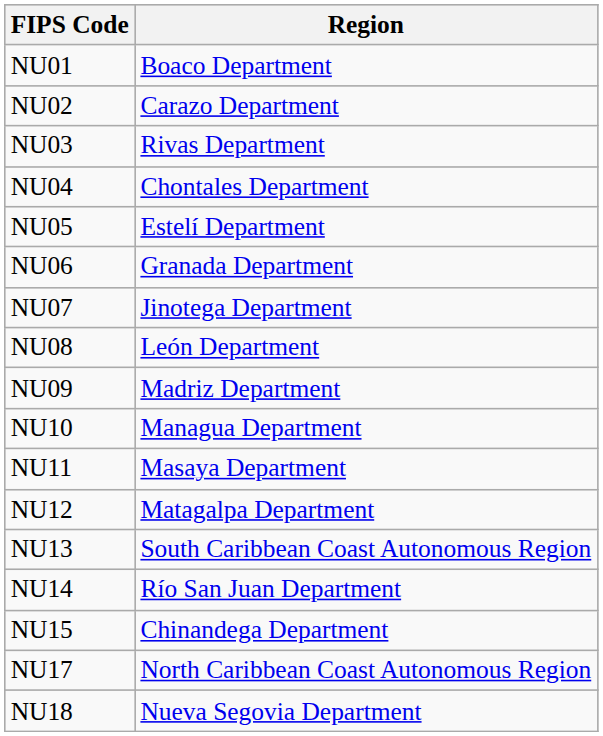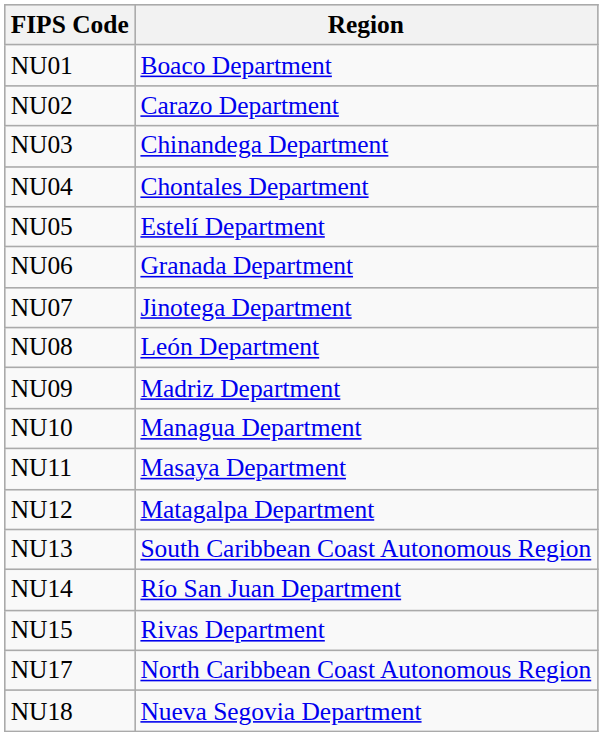(233, 145) Rivas Department -> (264, 145) Chinandega Department
(264, 629) Chinandega Department -> (233, 629) Rivas Department
